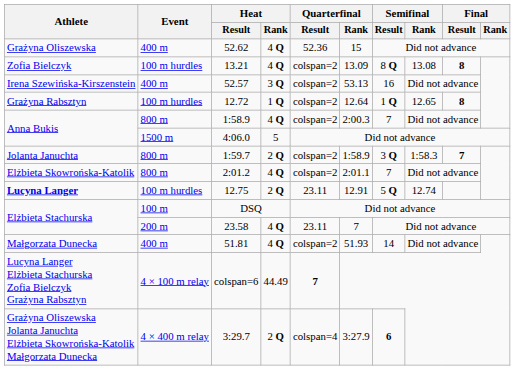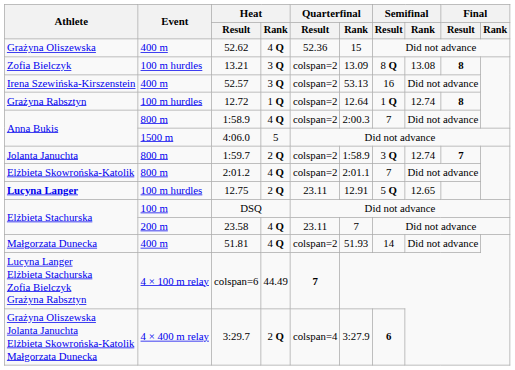(276, 66) 4 Q -> (276, 66) 3 Q
(424, 101) 12.65 -> (423, 101) 12.74
(424, 155) 1:58.3 -> (423, 155) 12.74
(424, 190) 12.74 -> (423, 190) 12.65
